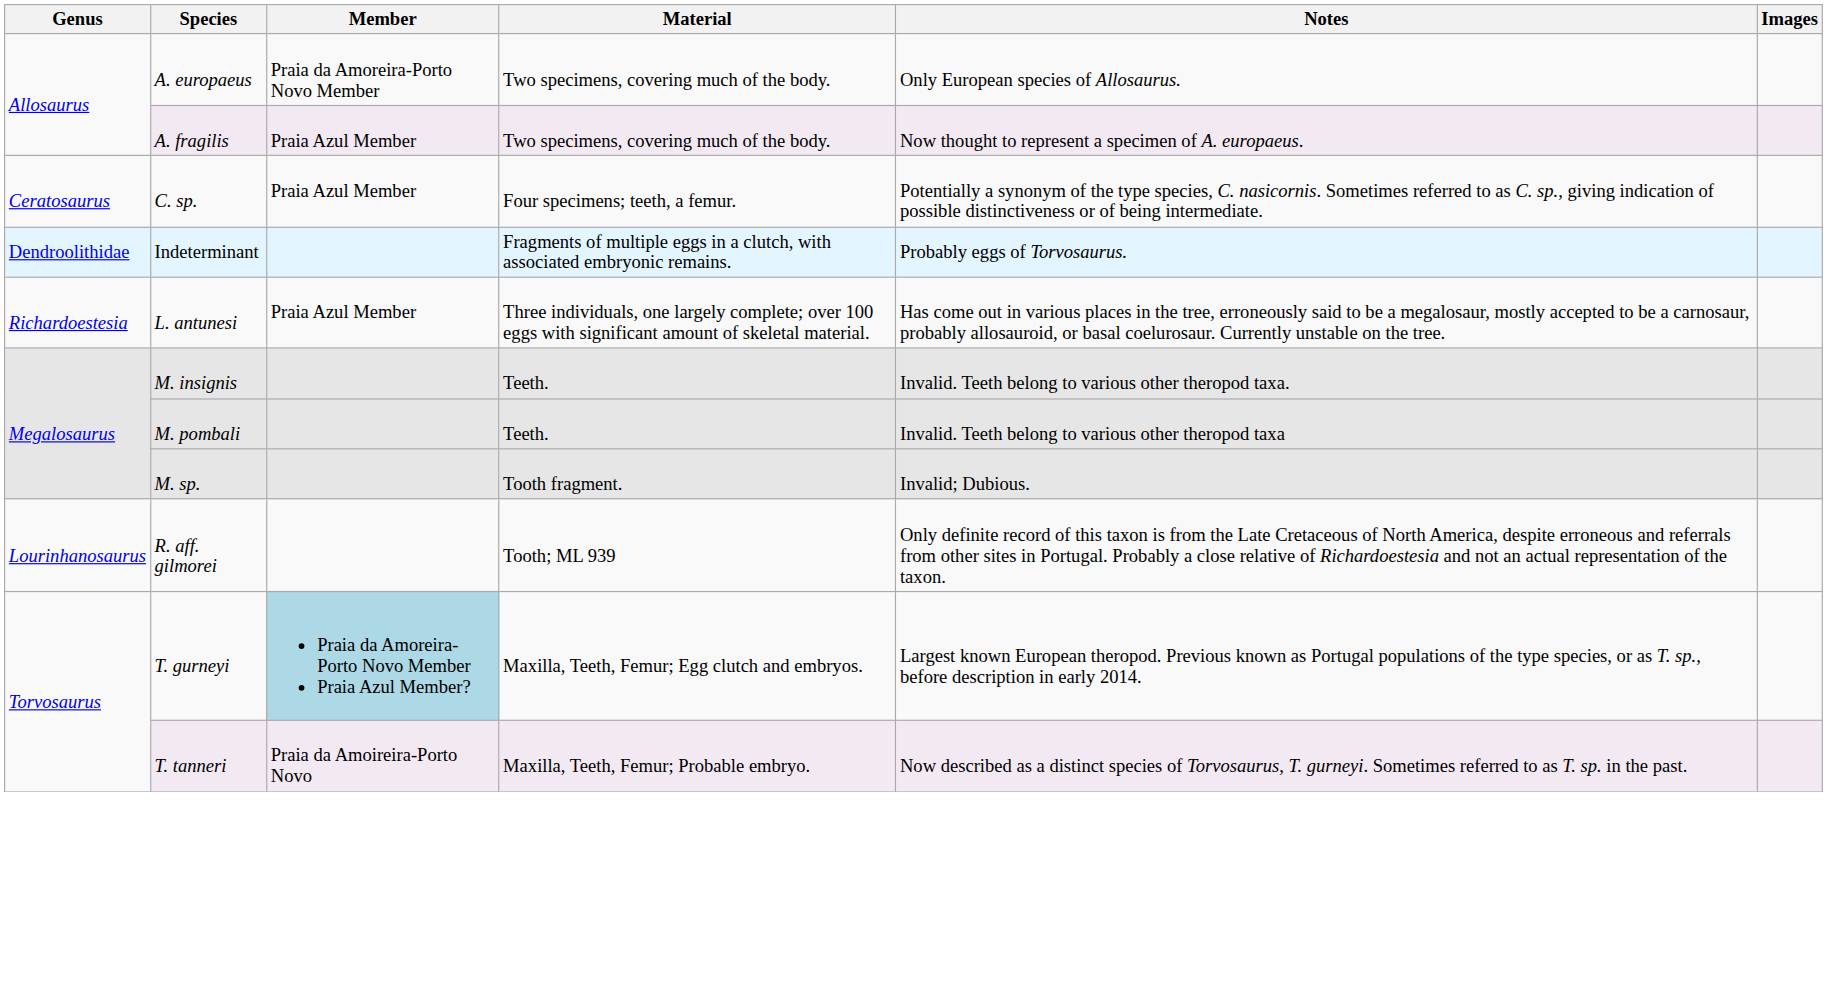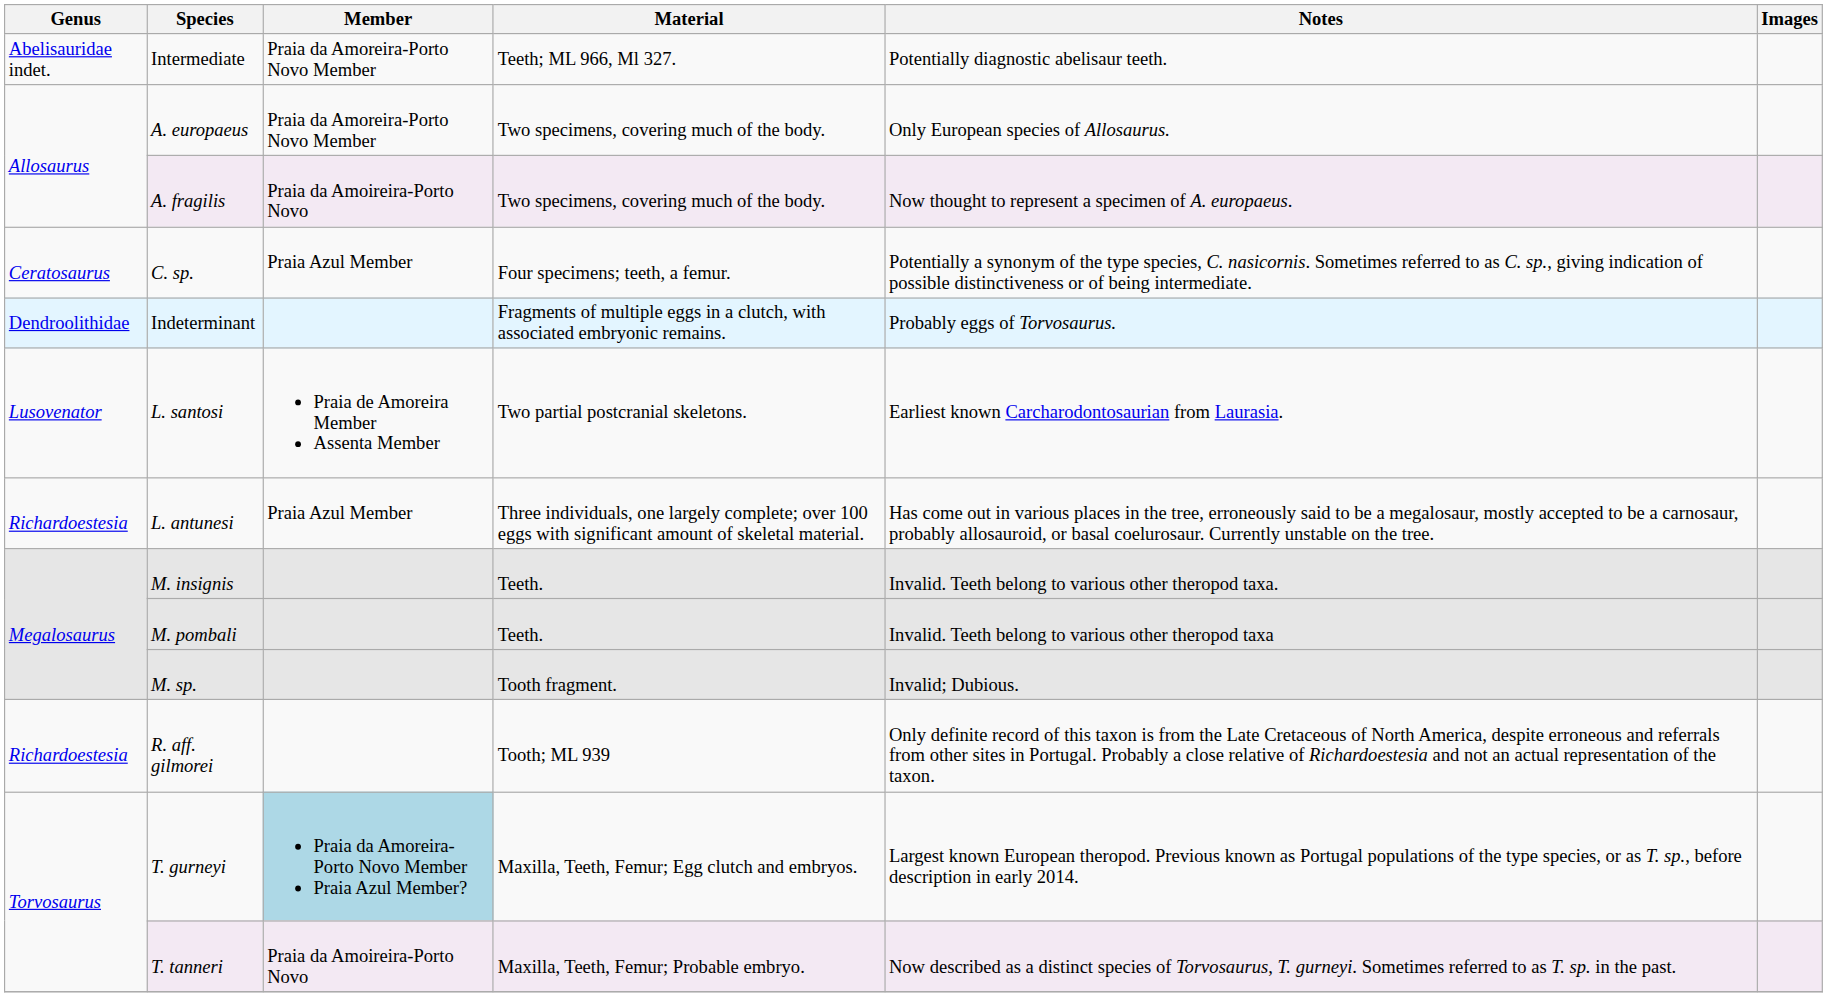+ row: (198, 59)
(343, 140) Praia Azul Member -> (360, 201) Praia da Amoireira-Porto Novo
+ row: (187, 412)
(77, 555) Lourinhanosaurus -> (68, 755) Richardoestesia
